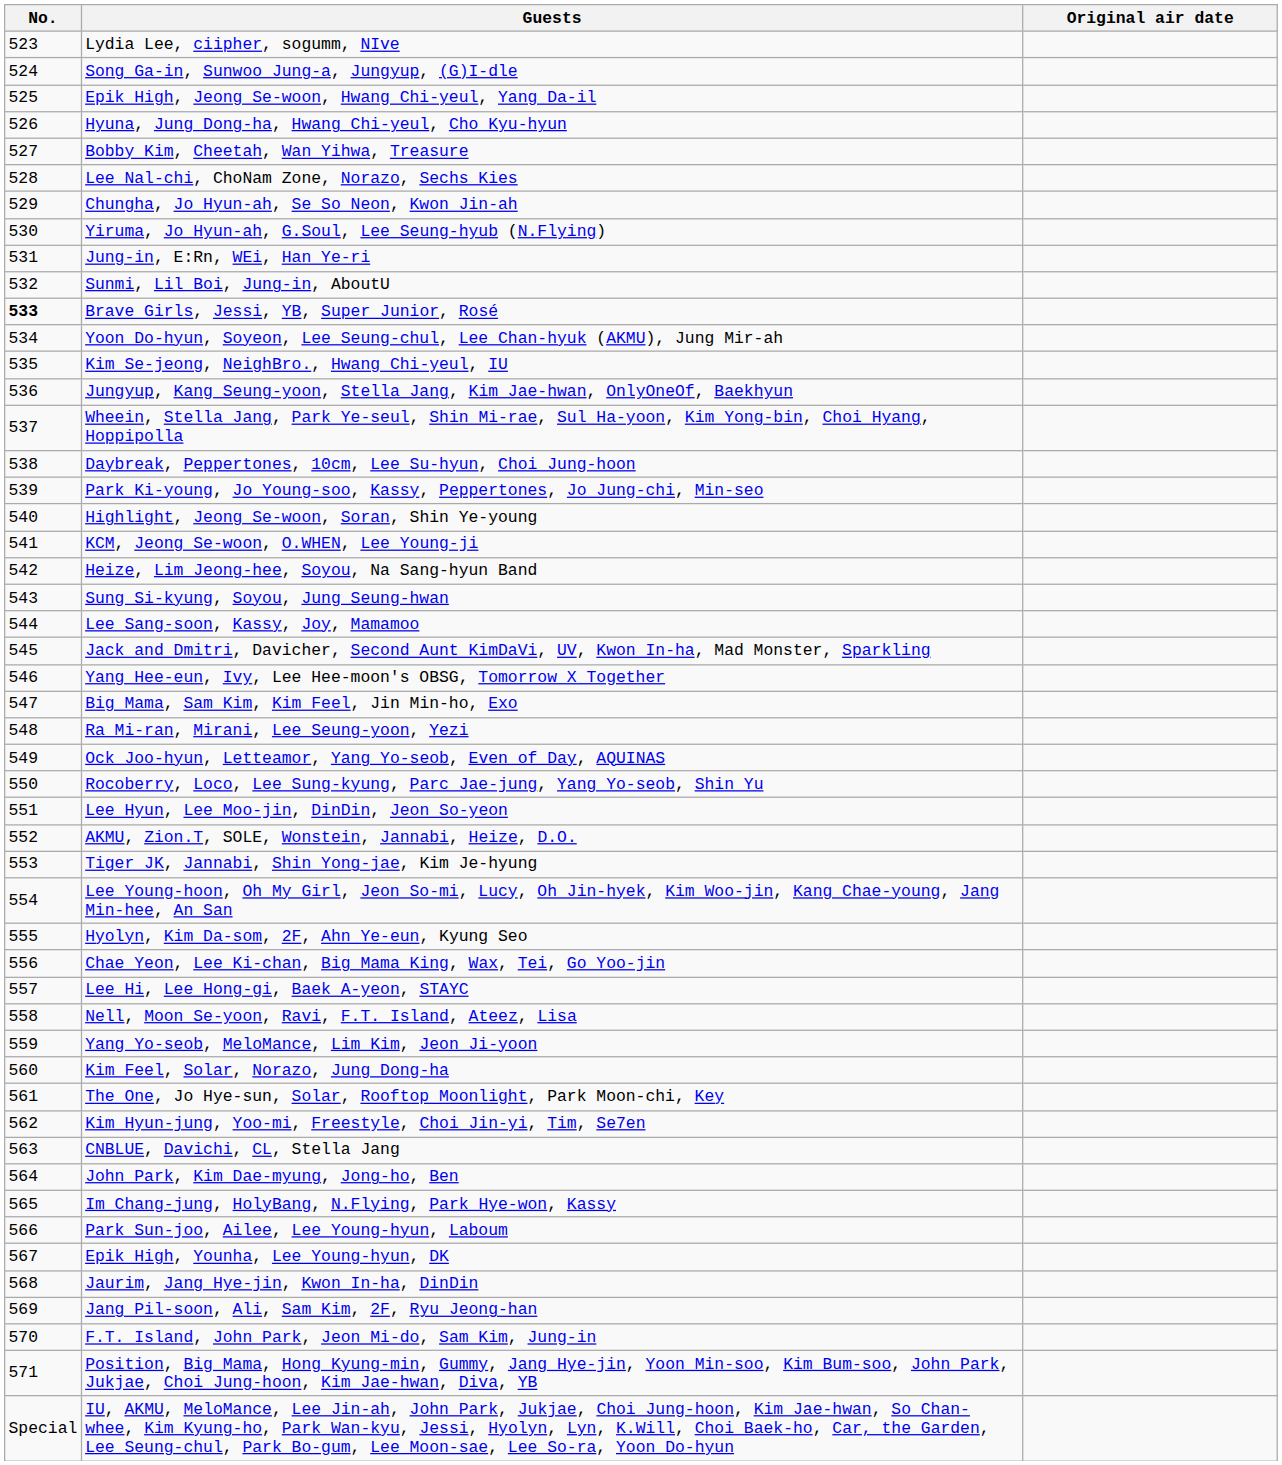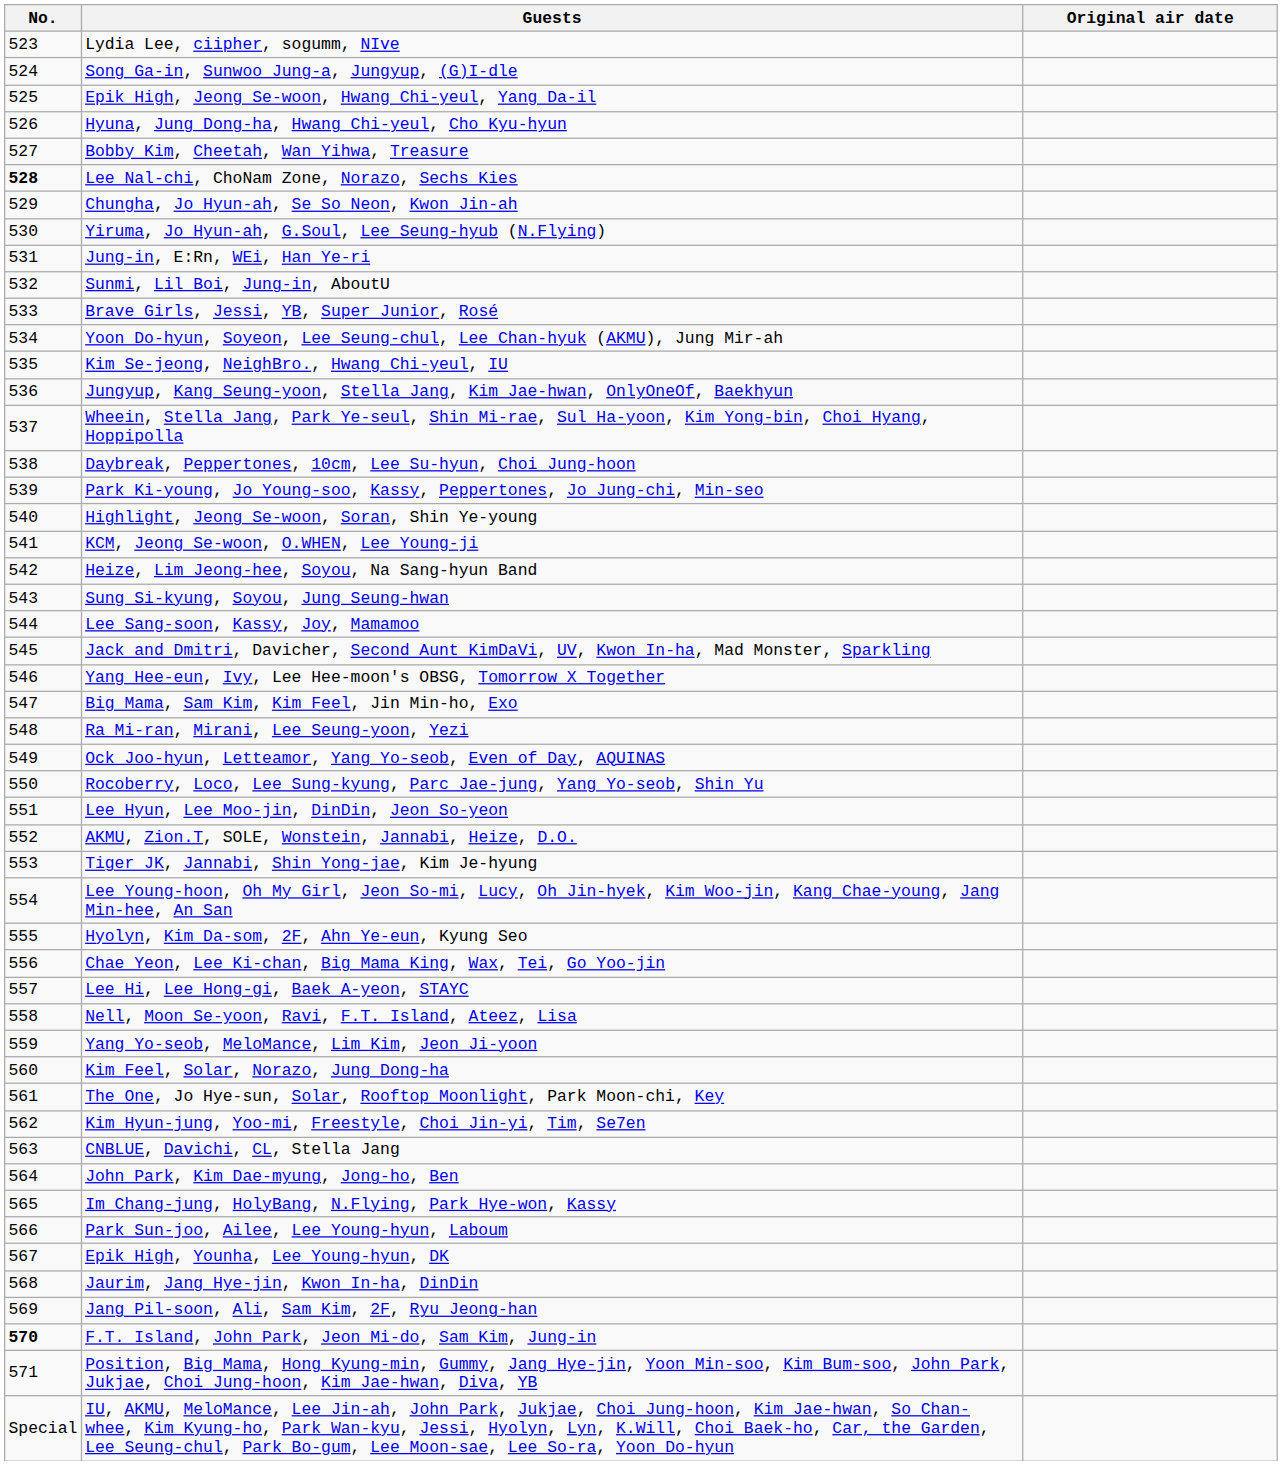(23, 178) normal -> (23, 178) bold
(23, 312) bold -> (23, 312) normal
(23, 1337) normal -> (23, 1337) bold
